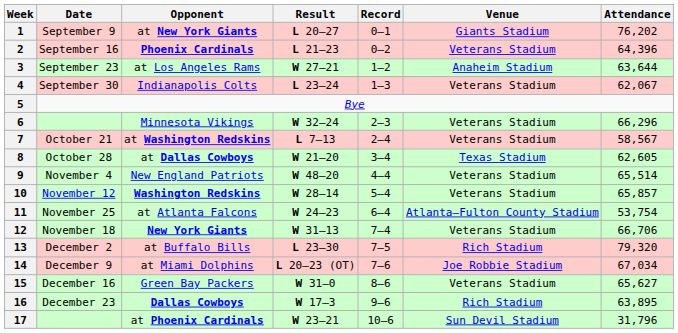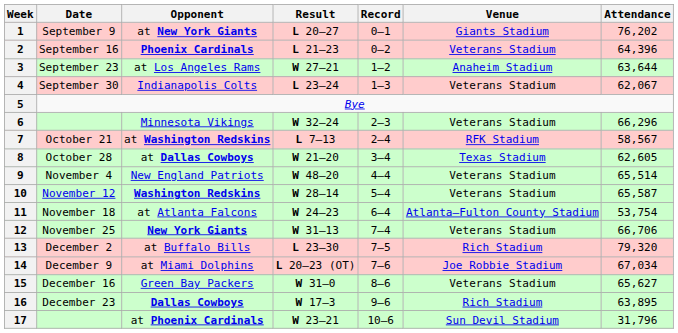(502, 139) Veterans Stadium -> (502, 139) RFK Stadium
(637, 194) 65,857 -> (637, 194) 65,587
(79, 212) November 25 -> (79, 212) November 18
(79, 230) November 18 -> (79, 230) November 25
